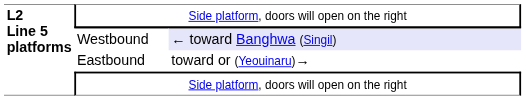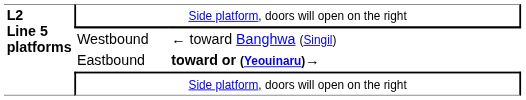(254, 39) lavender background -> (254, 39) no background
(240, 61) normal -> (245, 61) bold
